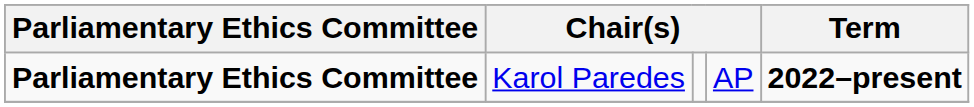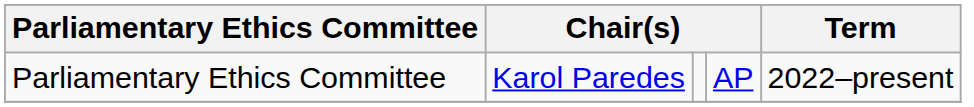(245, 76) bold -> (229, 76) normal
(865, 76) bold -> (860, 76) normal
